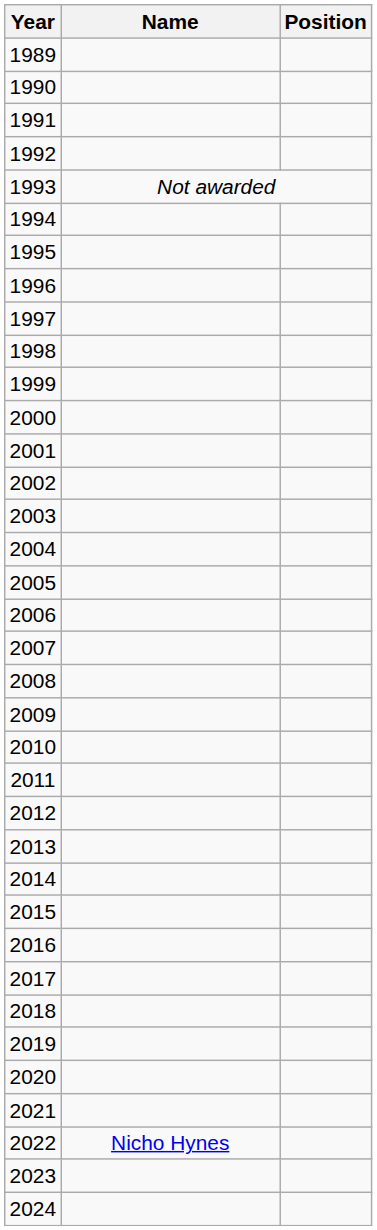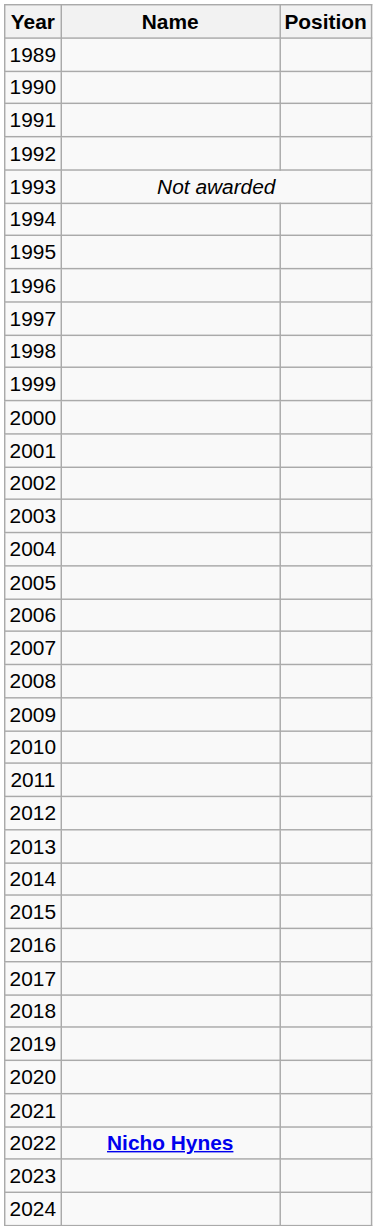(170, 1143) normal -> (170, 1143) bold
